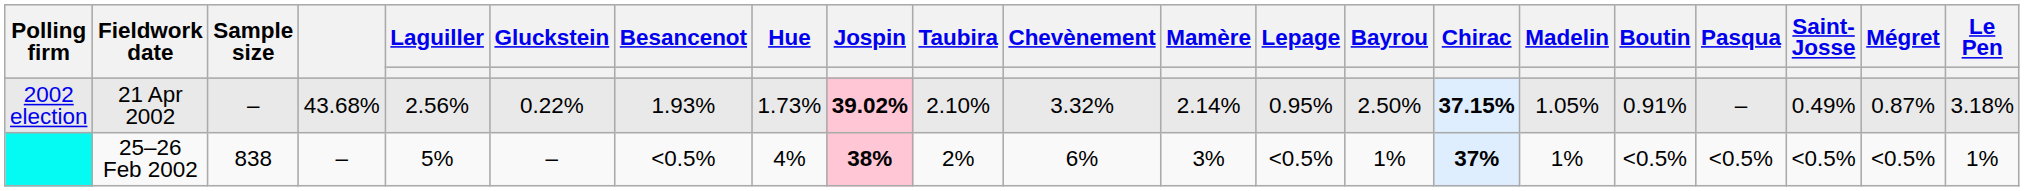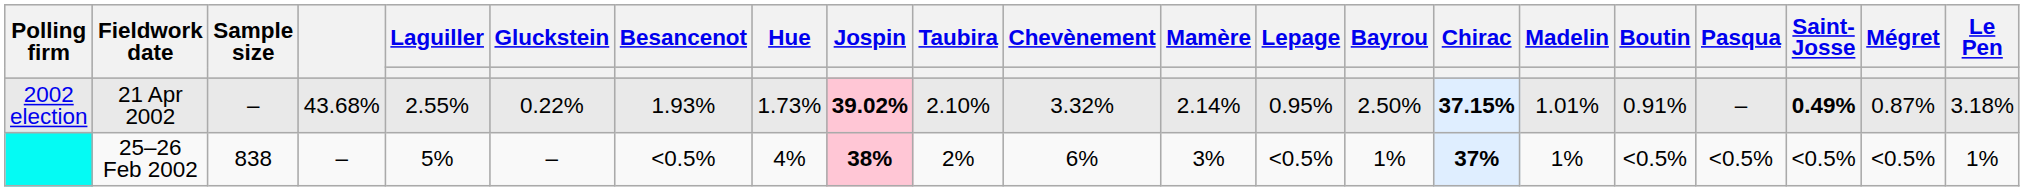(437, 105) 2.56% -> (437, 105) 2.55%
(1567, 105) 1.05% -> (1567, 105) 1.01%
(1824, 105) normal -> (1824, 105) bold
